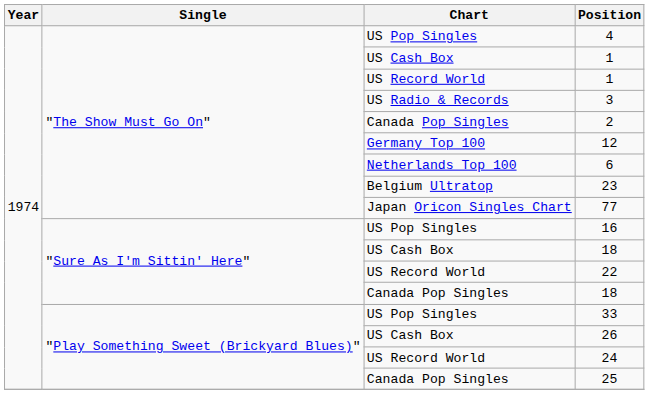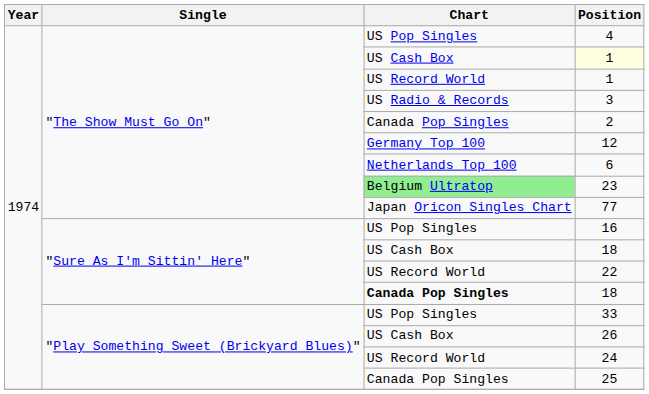(609, 58) no background -> (609, 58) lightyellow background
(430, 186) no background -> (430, 186) lightgreen background
(438, 293) normal -> (438, 293) bold
